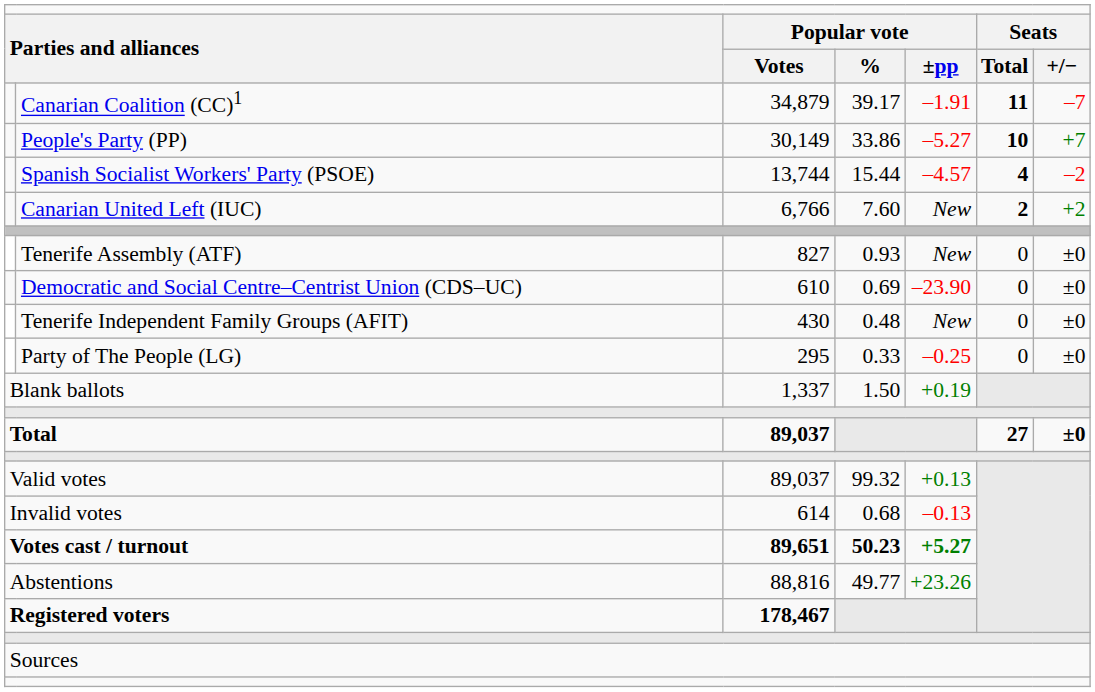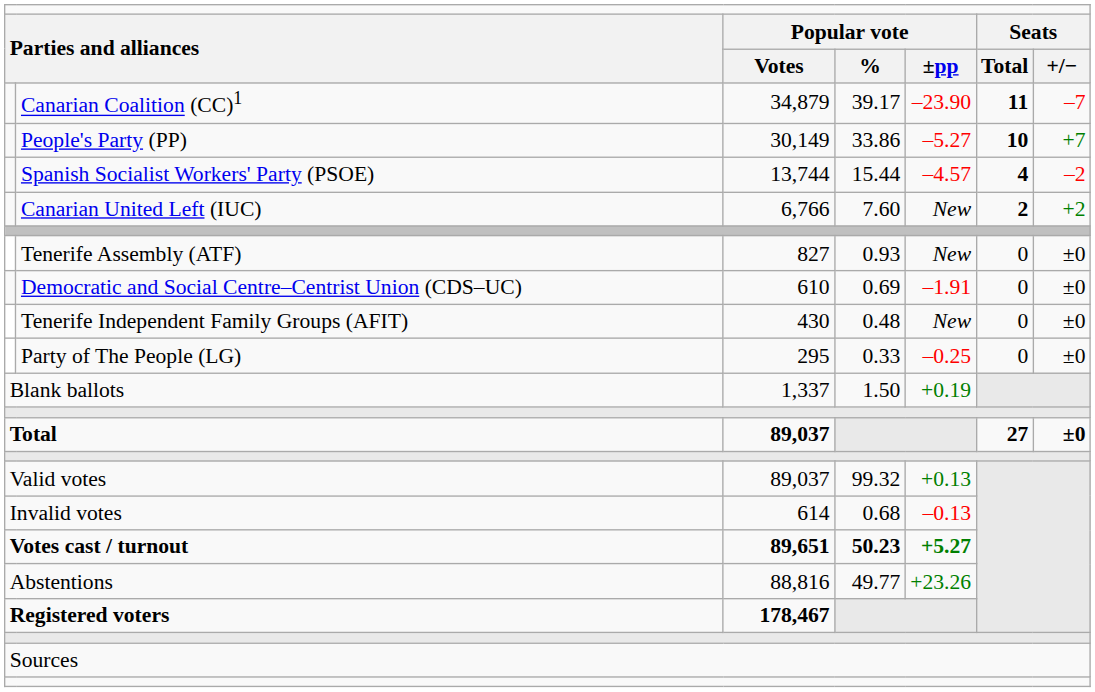(947, 103) –1.91 -> (941, 103) –23.90
(941, 287) –23.90 -> (947, 287) –1.91
